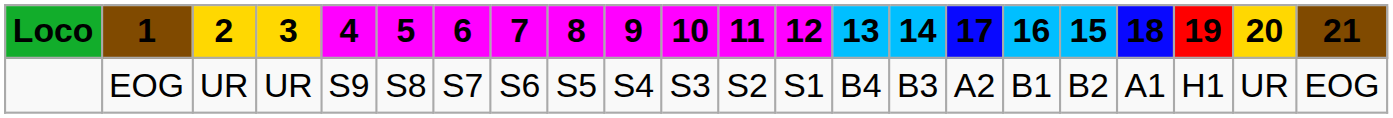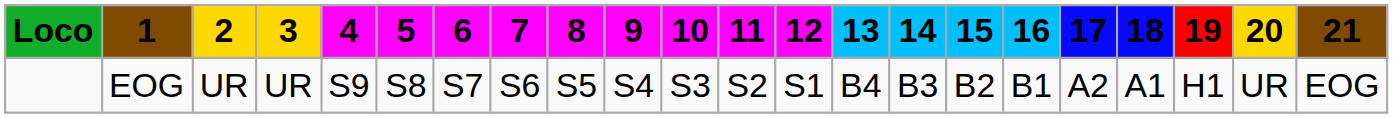columns swapped: (1088, 31) <-> (975, 31)
